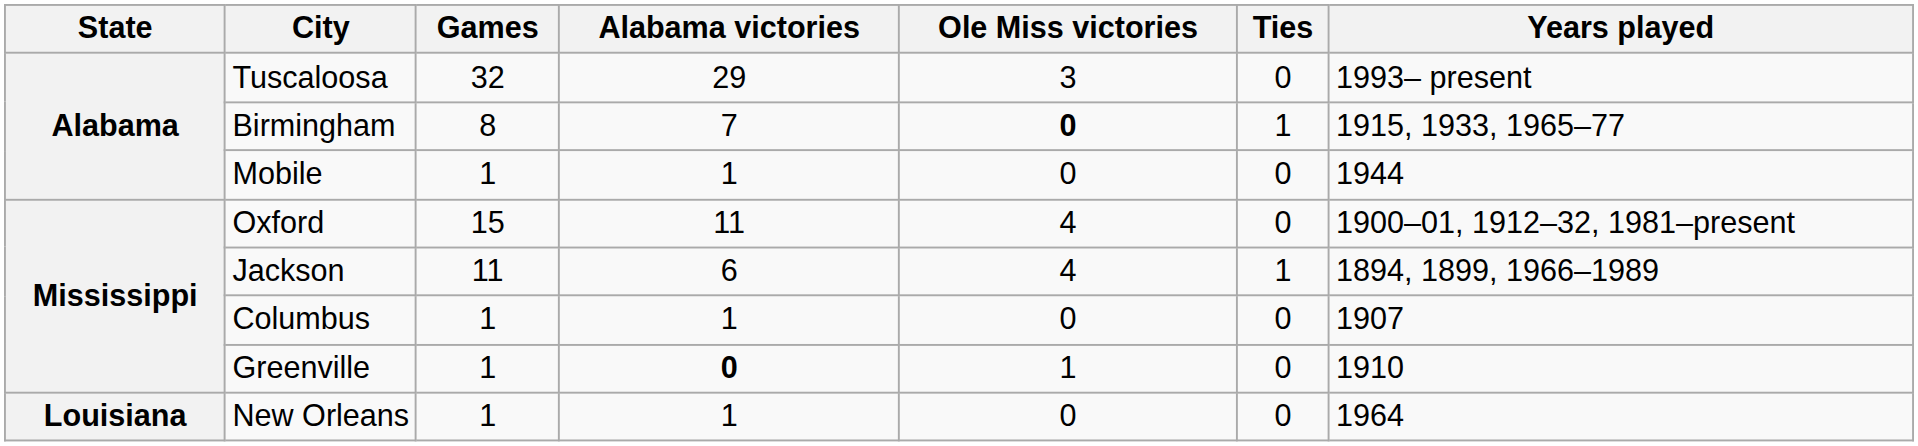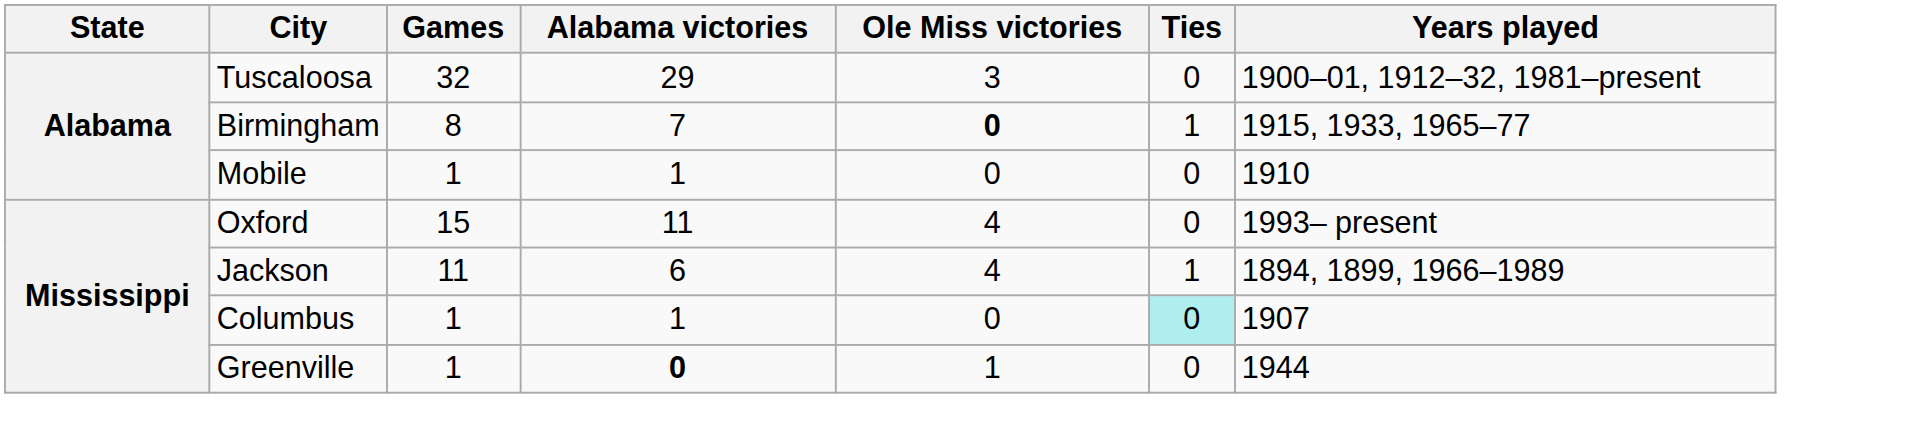(1434, 77) 1993– present -> (1471, 77) 1900–01, 1912–32, 1981–present
(1370, 174) 1944 -> (1276, 174) 1910
(1566, 222) 1900–01, 1912–32, 1981–present -> (1339, 222) 1993– present
(1283, 319) no background -> (1192, 319) paleturquoise background
(1370, 367) 1910 -> (1276, 367) 1944
- row: (321, 416)
